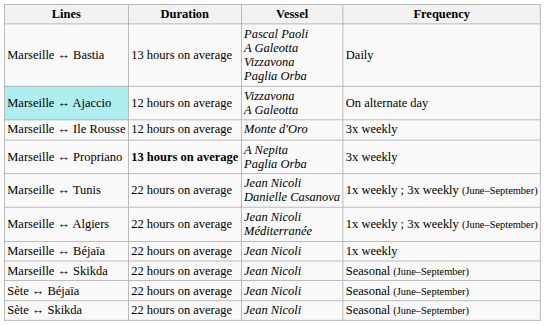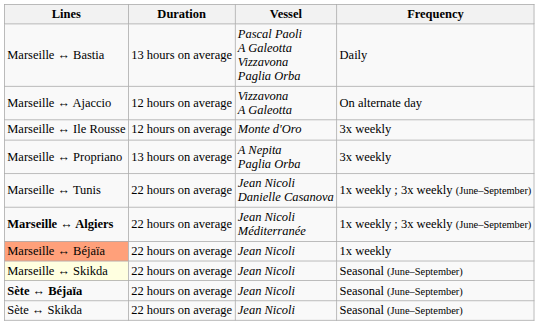(59, 103) paleturquoise background -> (59, 103) no background
(185, 156) bold -> (182, 156) normal
(58, 224) normal -> (60, 224) bold
(56, 251) no background -> (56, 251) lightsalmon background
(58, 271) no background -> (58, 271) lightyellow background
(43, 290) normal -> (45, 290) bold
